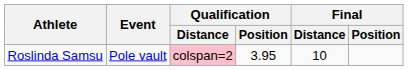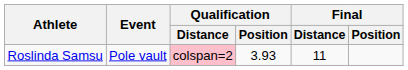(263, 55) 3.95 -> (263, 55) 3.93
(320, 55) 10 -> (320, 55) 11
